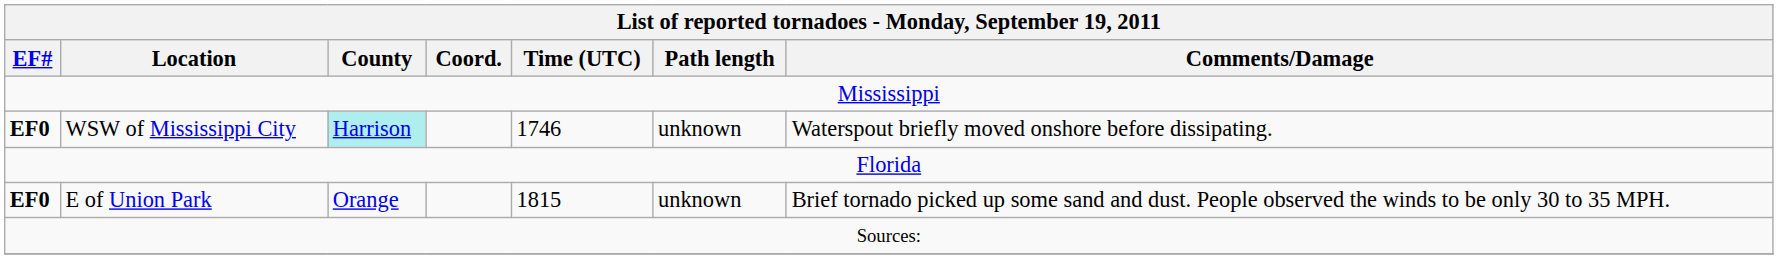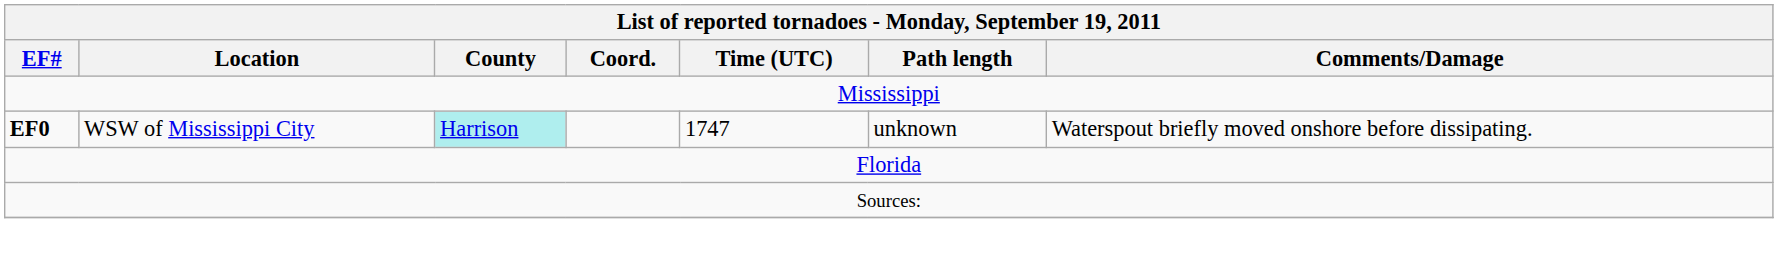(539, 128) 1746 -> (707, 128) 1747
- row: (139, 199)
